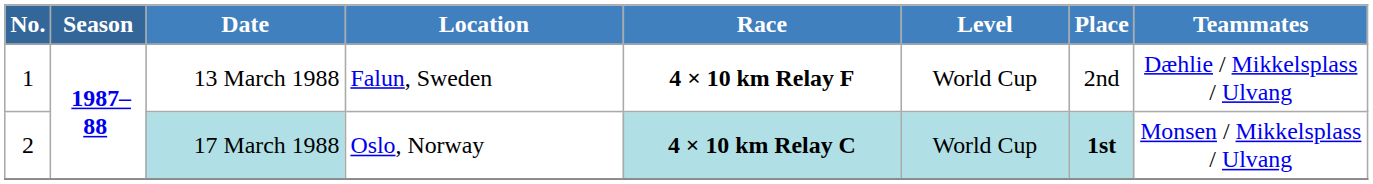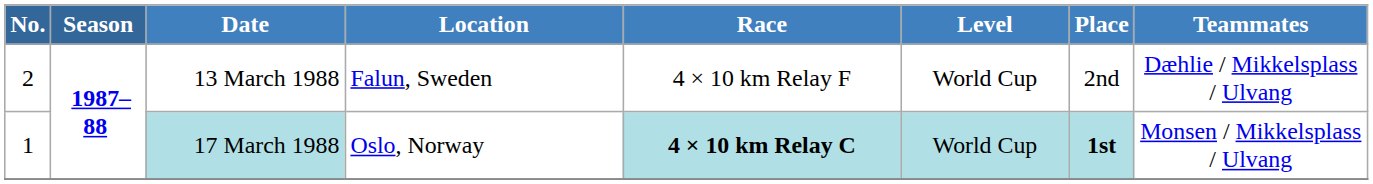(28, 77) 1 -> (28, 77) 2
(762, 77) bold -> (762, 77) normal
(28, 145) 2 -> (28, 145) 1
